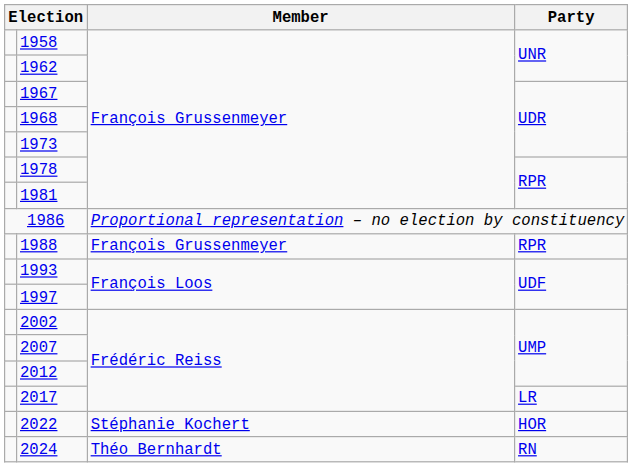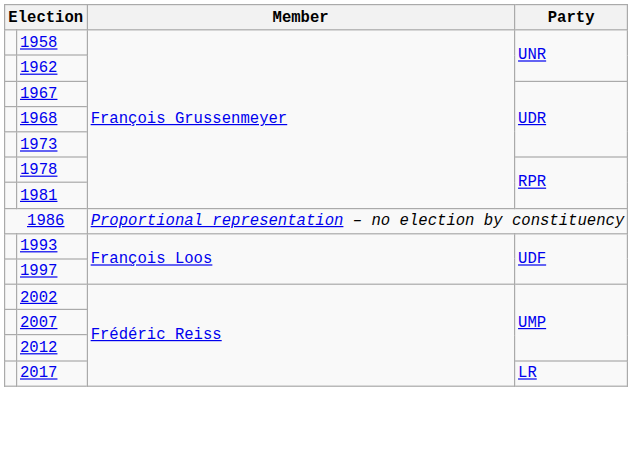- row: (39, 246)
- row: (39, 424)
- row: (39, 450)
